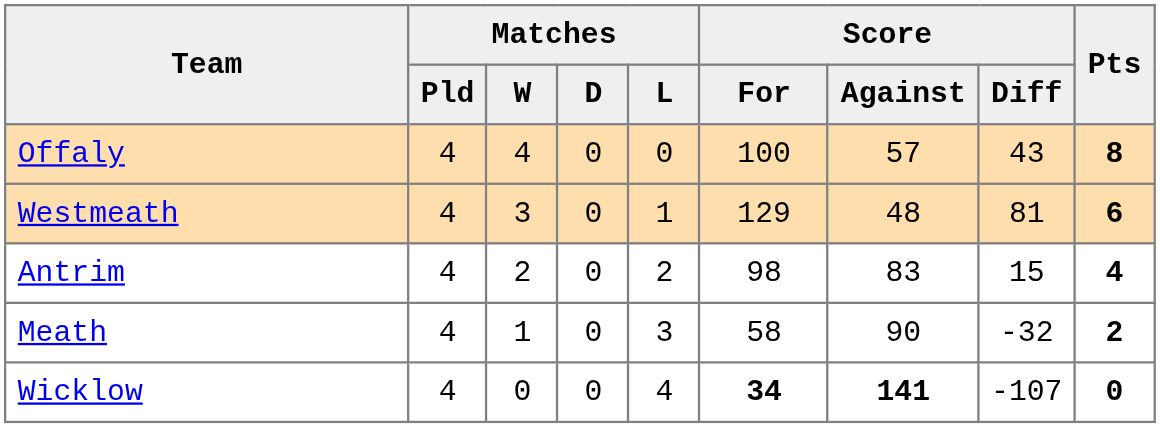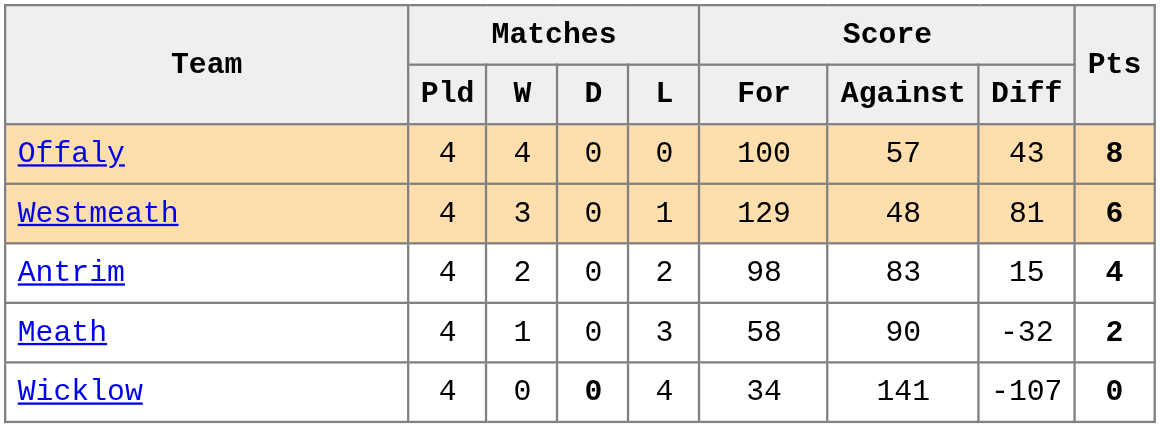(593, 392) normal -> (593, 392) bold
(764, 392) bold -> (764, 392) normal
(903, 392) bold -> (903, 392) normal
